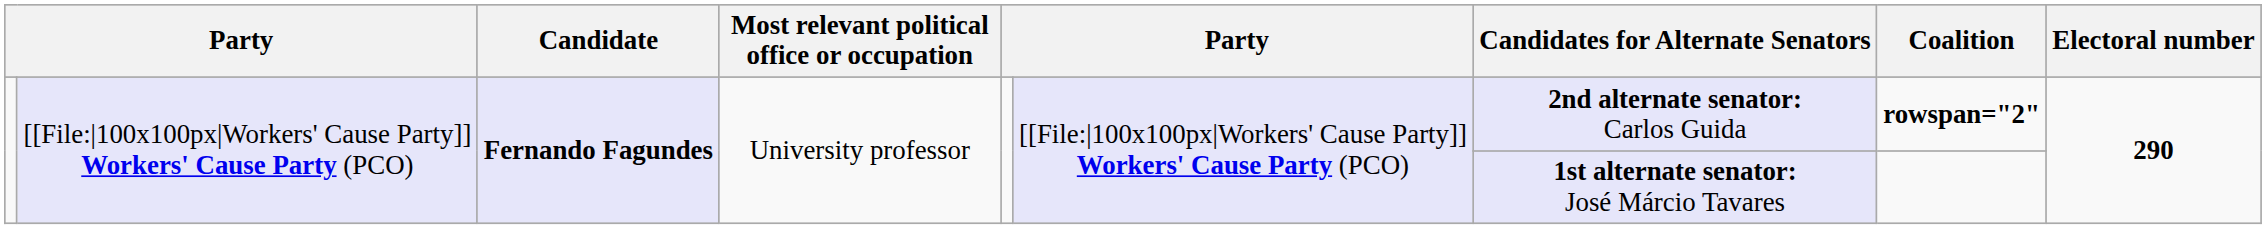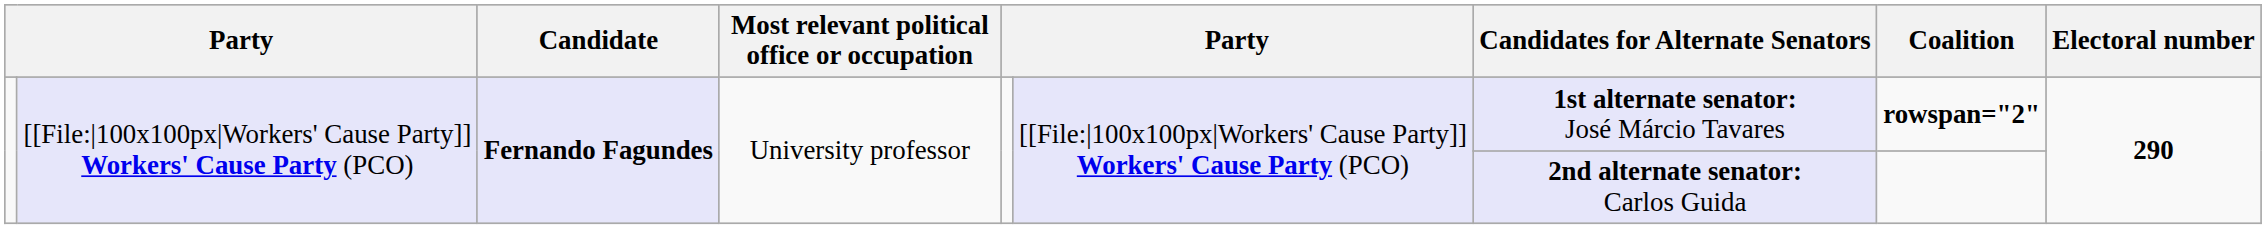(1675, 113) 2nd alternate senator: Carlos Guida -> (1675, 113) 1st alternate senator: José Márcio Tavares
(1675, 186) 1st alternate senator: José Márcio Tavares -> (1675, 186) 2nd alternate senator: Carlos Guida
